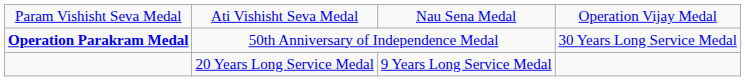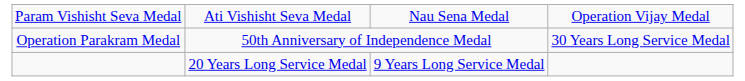(98, 40) bold -> (98, 40) normal
